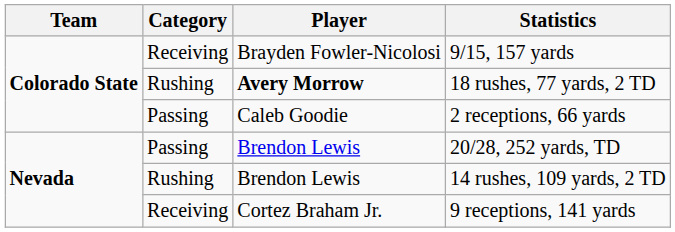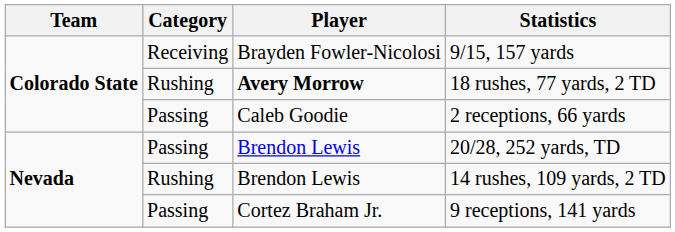(188, 210) Receiving -> (178, 210) Passing
